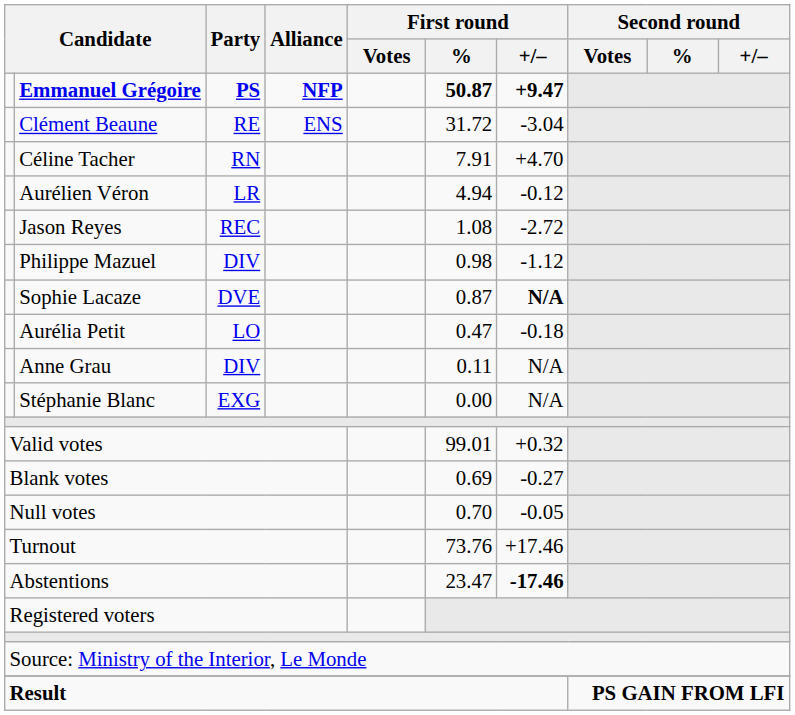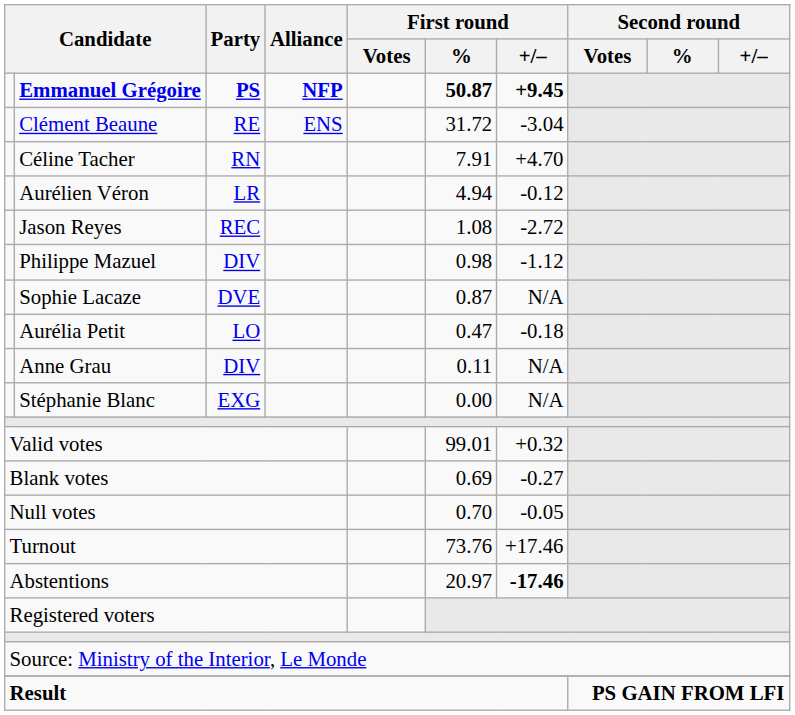(539, 90) +9.47 -> (539, 90) +9.45
(546, 296) bold -> (546, 296) normal
(469, 580) 23.47 -> (469, 580) 20.97
